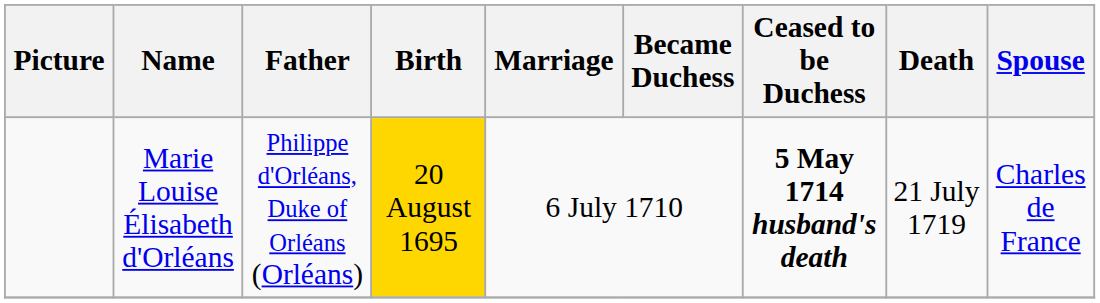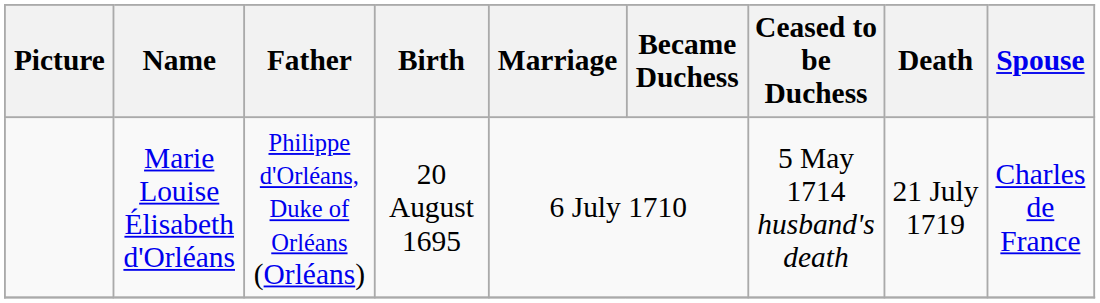(429, 207) gold background -> (431, 207) no background
(814, 207) bold -> (816, 207) normal
